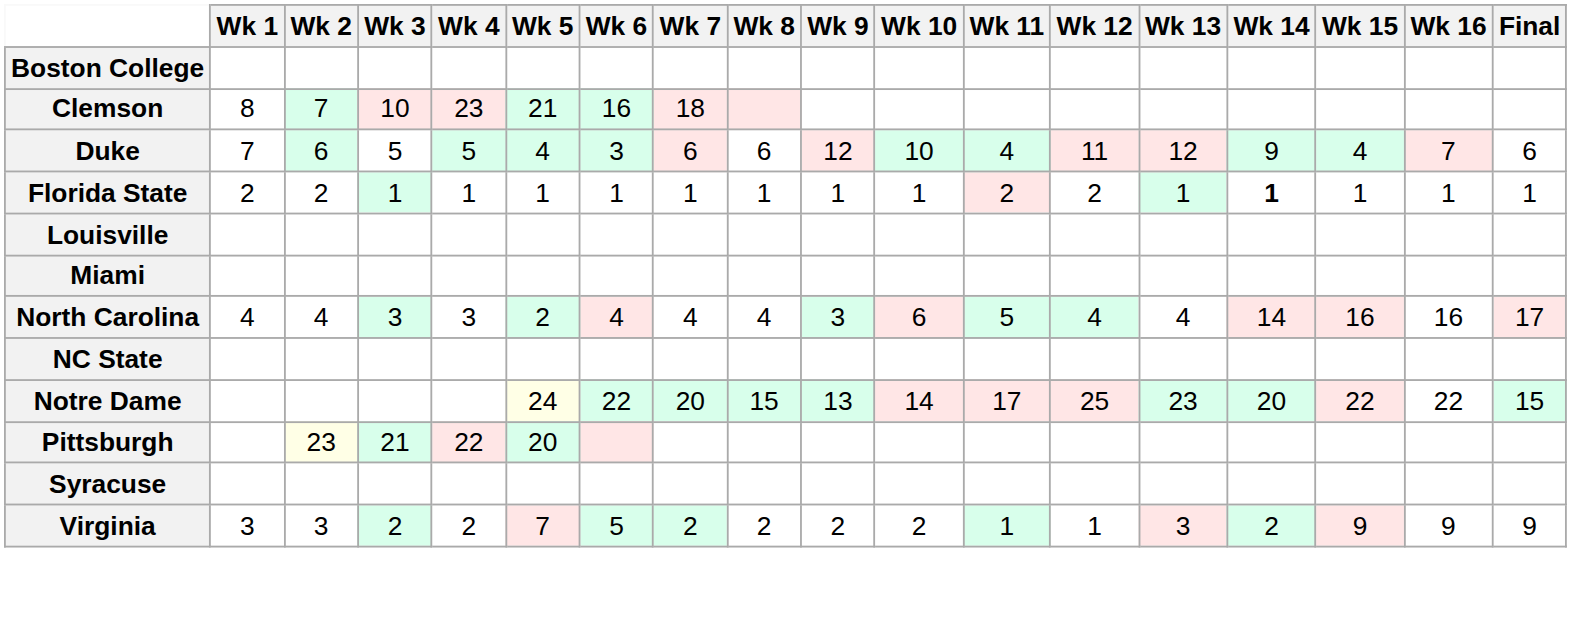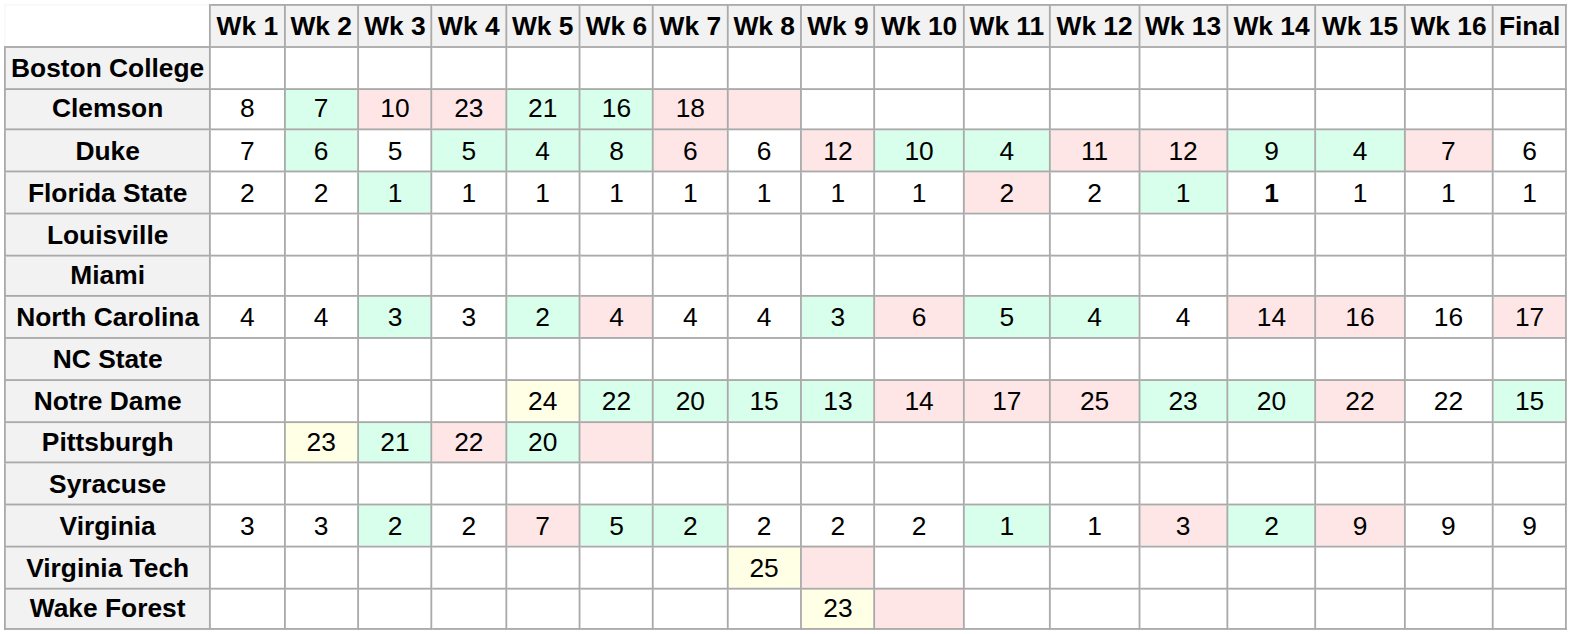(616, 151) 3 -> (616, 151) 8
+ row: (108, 567)
+ row: (108, 609)
